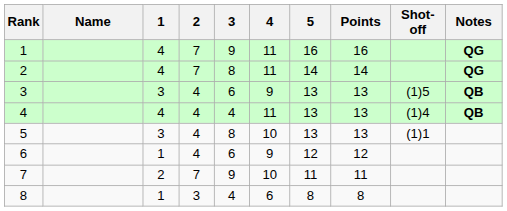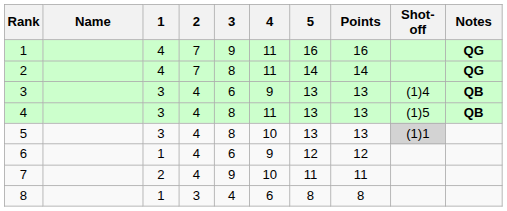(418, 92) (1)5 -> (418, 92) (1)4
(161, 112) 4 -> (161, 112) 3
(232, 112) 4 -> (232, 112) 8
(418, 112) (1)4 -> (418, 112) (1)5
(418, 133) no background -> (418, 133) lightgrey background
(196, 175) 7 -> (196, 175) 4
